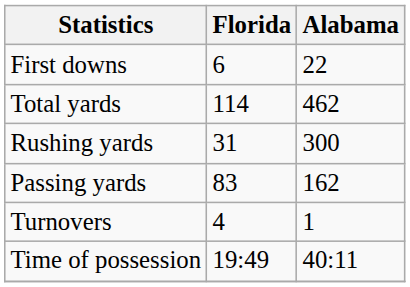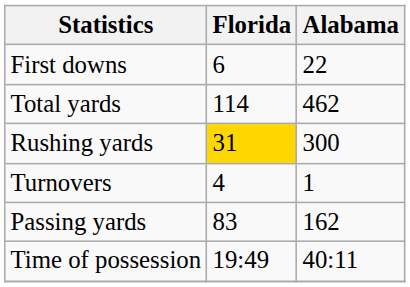(225, 142) no background -> (225, 142) gold background
rows swapped: (78, 182) <-> (61, 221)
